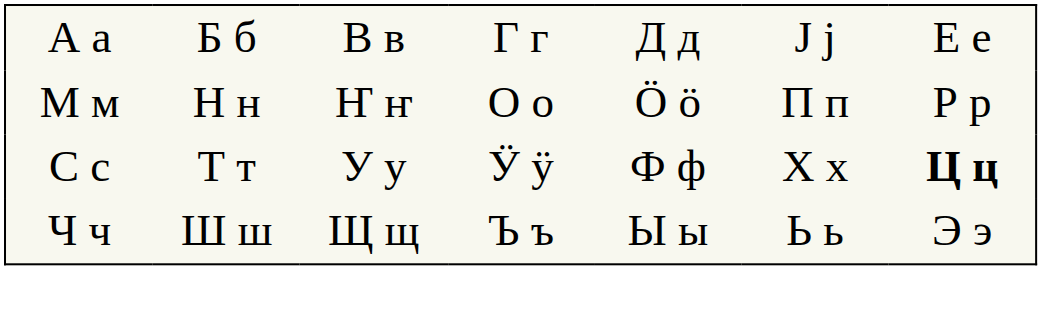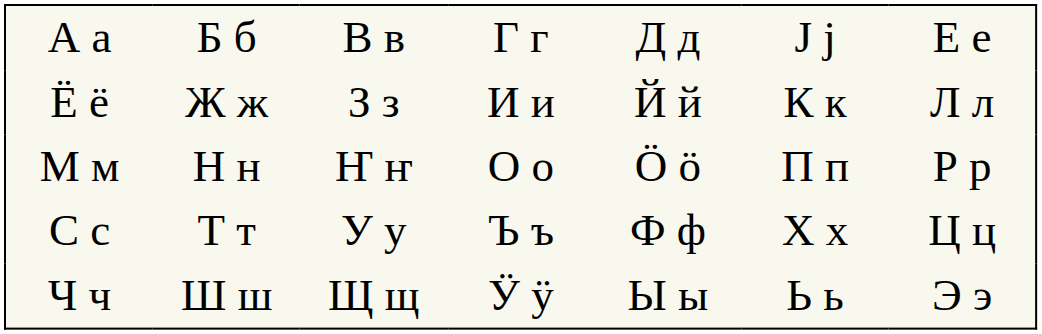+ row: (80, 101)
(521, 166) Ӱ ӱ -> (521, 230) Ъ ъ
(962, 166) bold -> (962, 230) normal
(521, 230) Ъ ъ -> (521, 294) Ӱ ӱ
